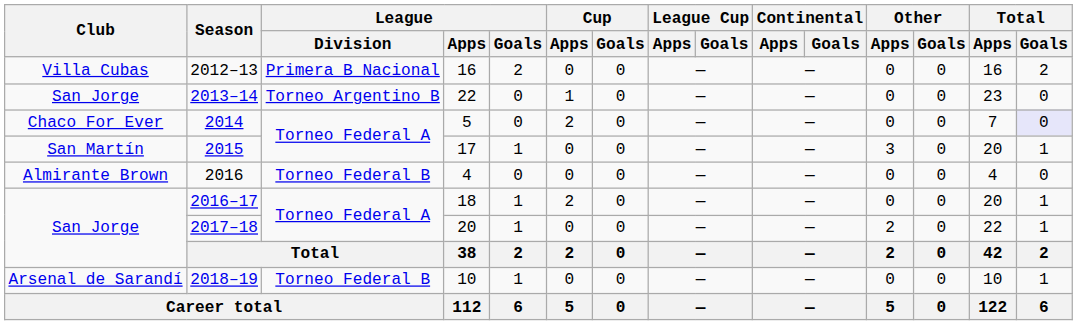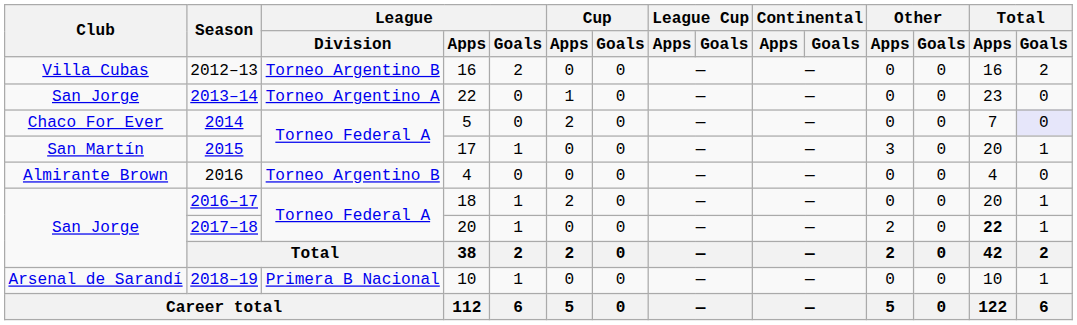(353, 70) Primera B Nacional -> (353, 70) Torneo Argentino B
(353, 97) Torneo Argentino B -> (353, 97) Torneo Argentino A
(353, 175) Torneo Federal B -> (353, 175) Torneo Argentino B
(993, 228) normal -> (993, 228) bold
(353, 280) Torneo Federal B -> (353, 280) Primera B Nacional
